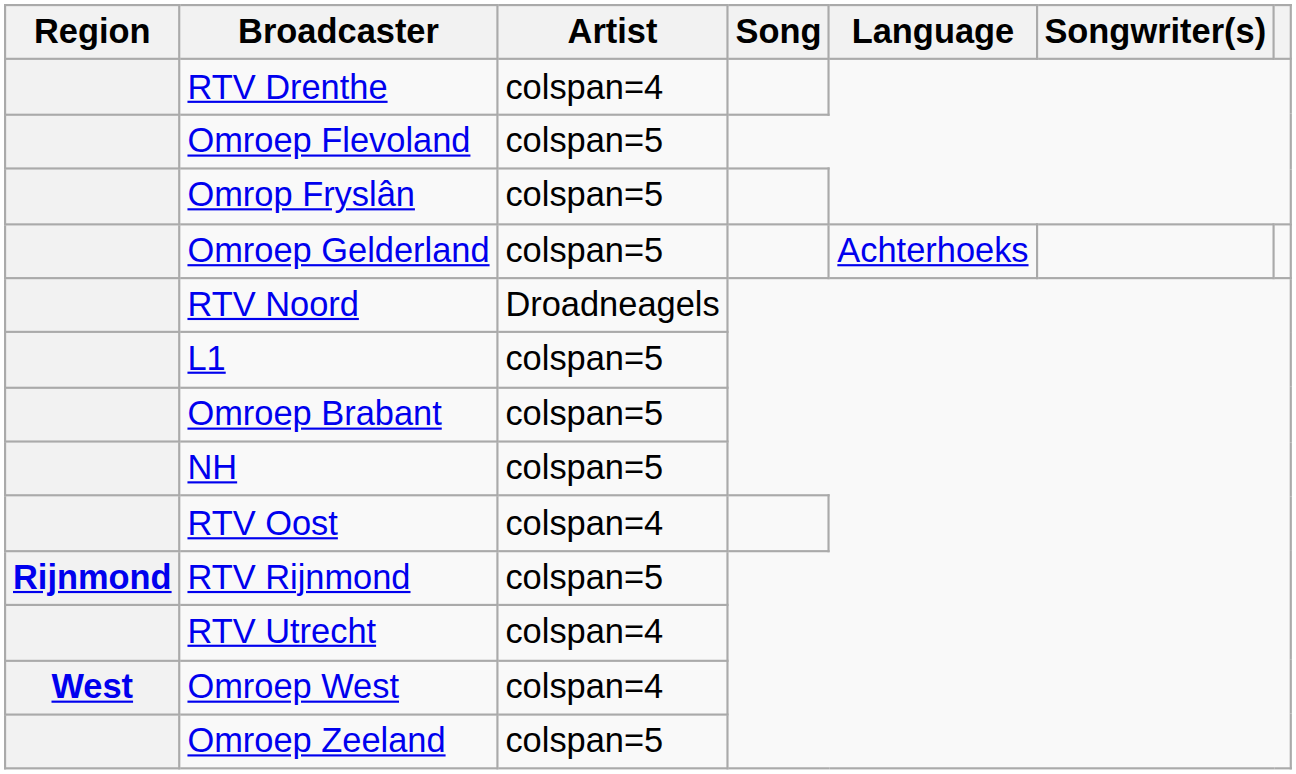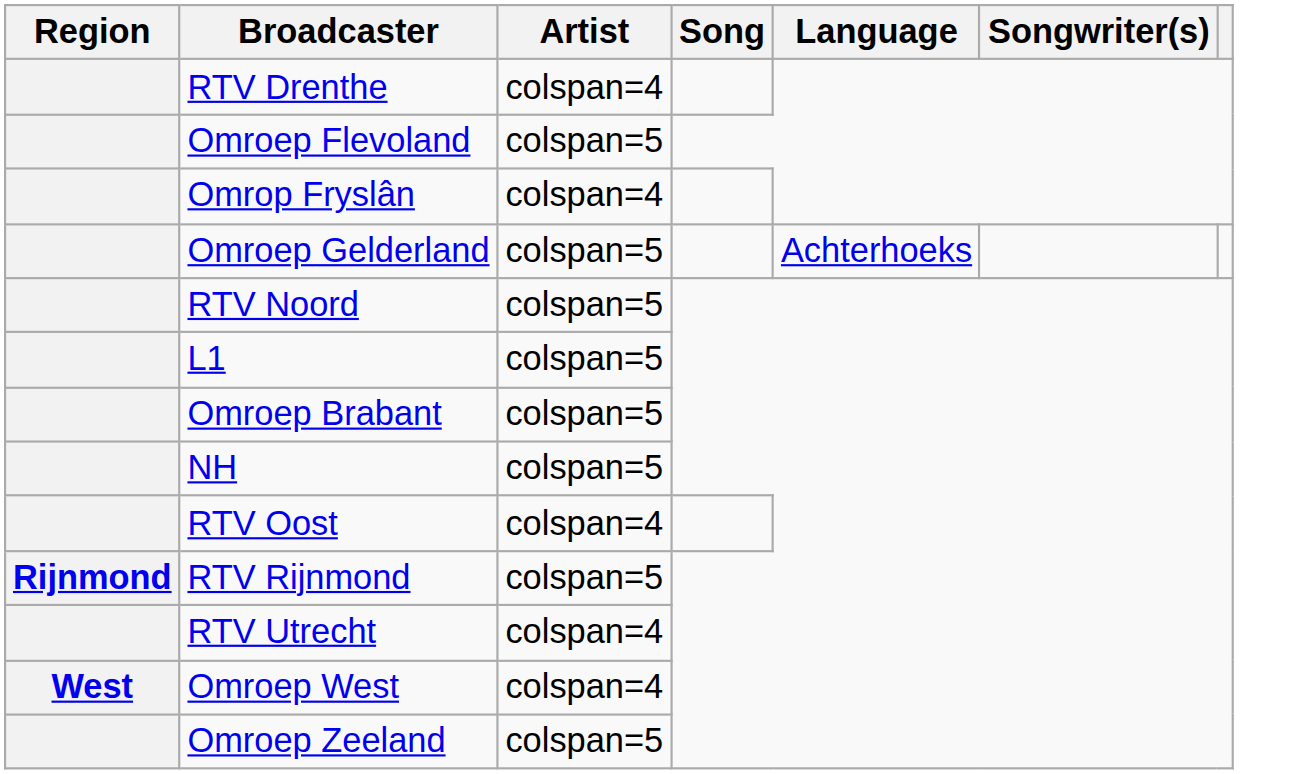(584, 195) colspan=5 -> (584, 195) colspan=4
(613, 304) Droadneagels -> (584, 304) colspan=5
